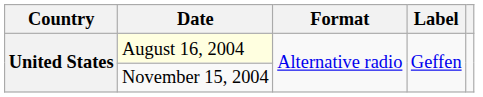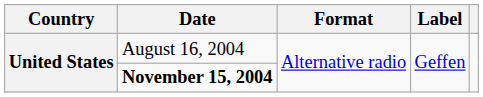(183, 48) lightyellow background -> (183, 48) no background
(195, 77) normal -> (197, 77) bold
